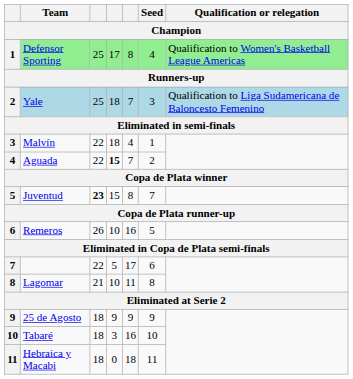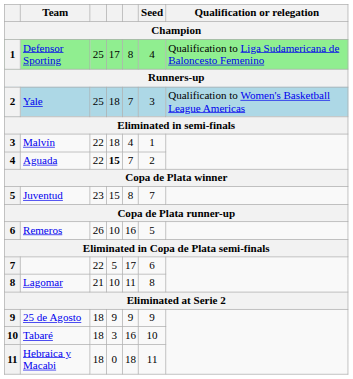(249, 54) Qualification to Women's Basketball League Americas -> (254, 54) Qualification to Liga Sudamericana de Baloncesto Femenino
(254, 101) Qualification to Liga Sudamericana de Baloncesto Femenino -> (249, 101) Qualification to Women's Basketball League Americas
(98, 195) bold -> (98, 195) normal
